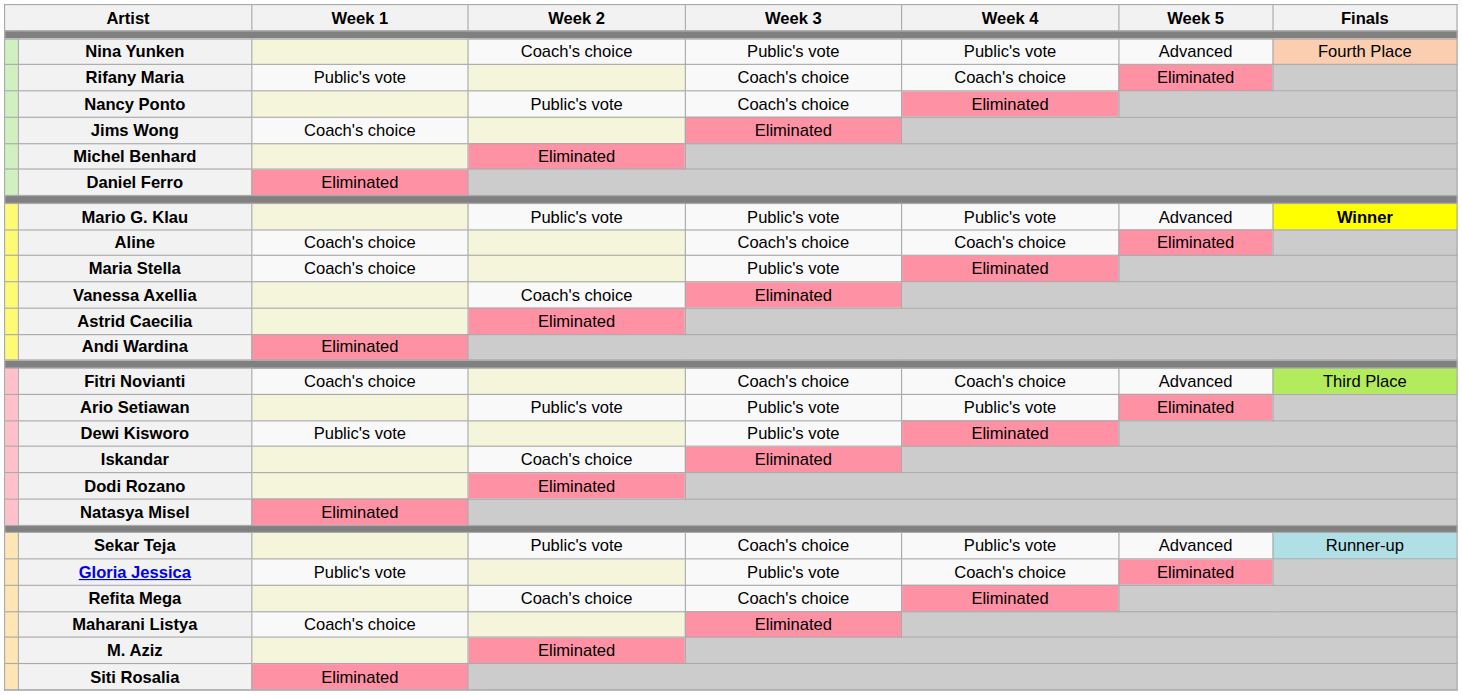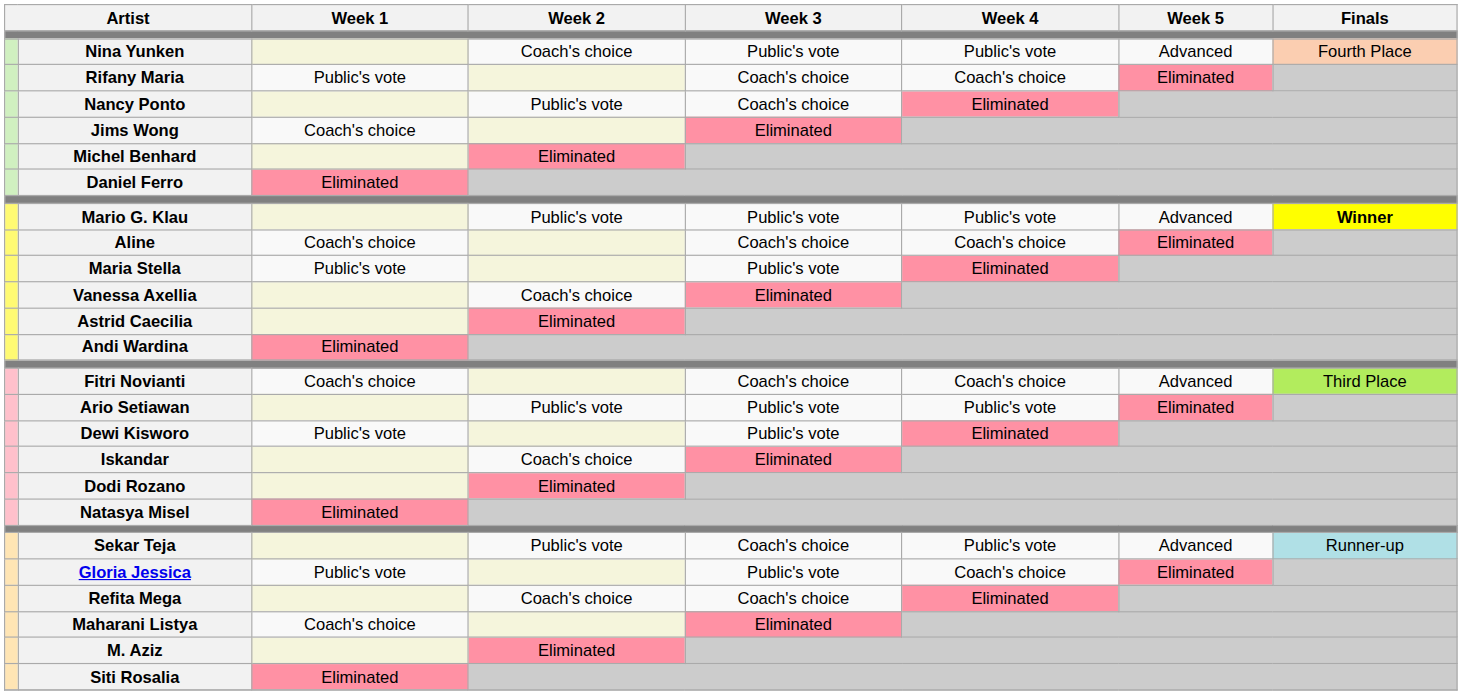(360, 269) Coach's choice -> (360, 269) Public's vote
